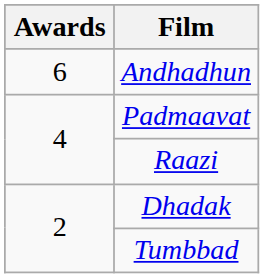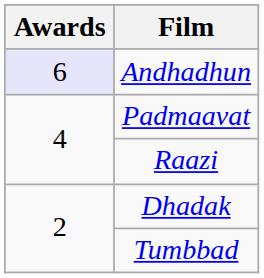(60, 71) no background -> (60, 71) lavender background
